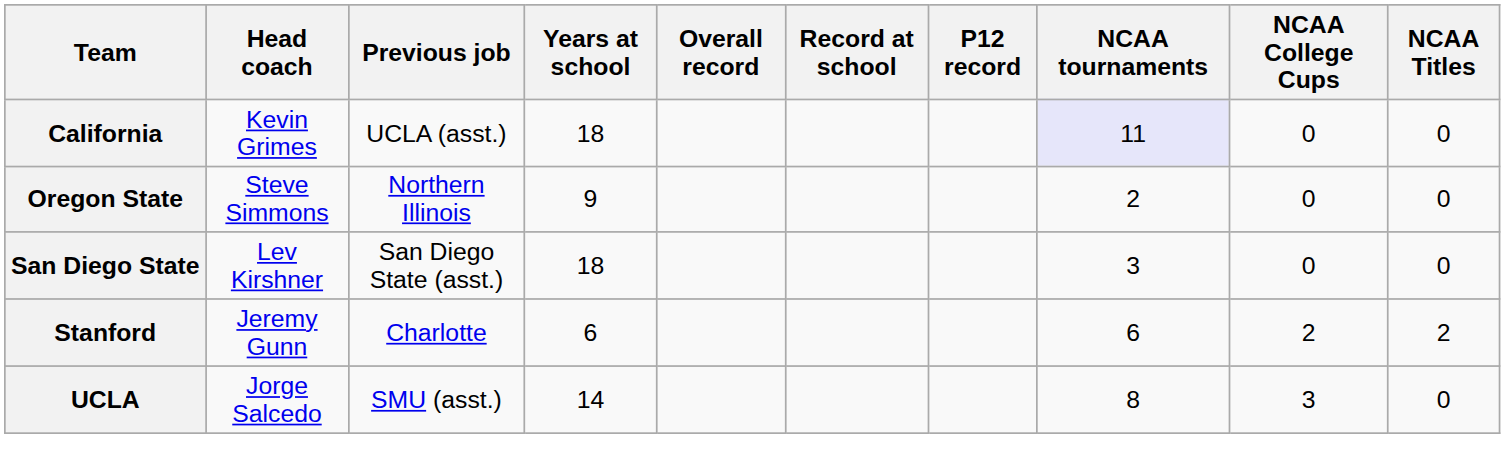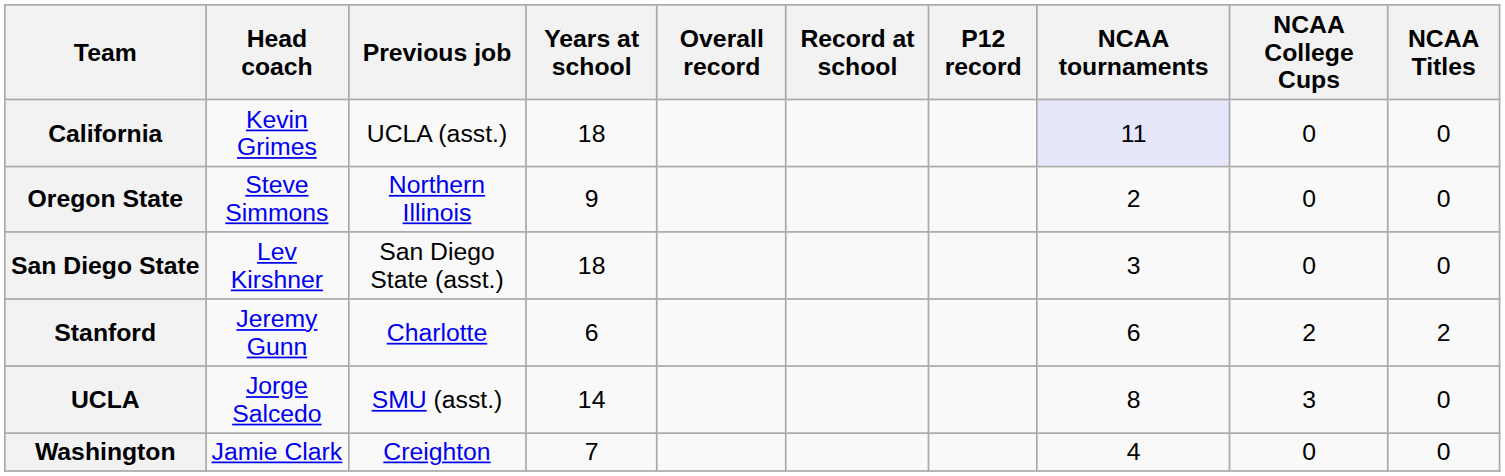+ row: (105, 452)
